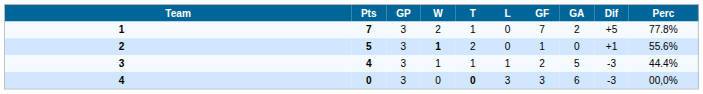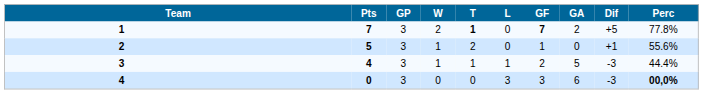(473, 30) normal -> (473, 30) bold
(542, 30) normal -> (542, 30) bold
(438, 47) bold -> (438, 47) normal
(473, 80) bold -> (473, 80) normal
(663, 80) normal -> (663, 80) bold
